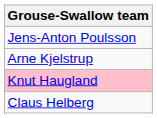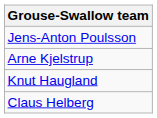(53, 80) pink background -> (53, 80) no background
